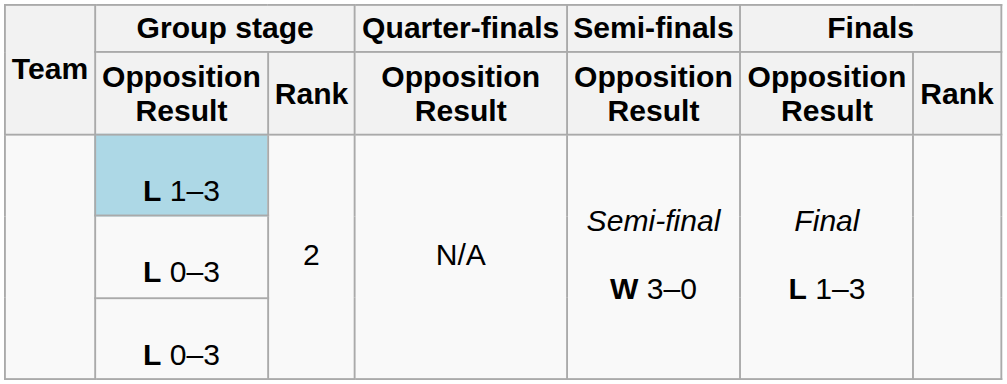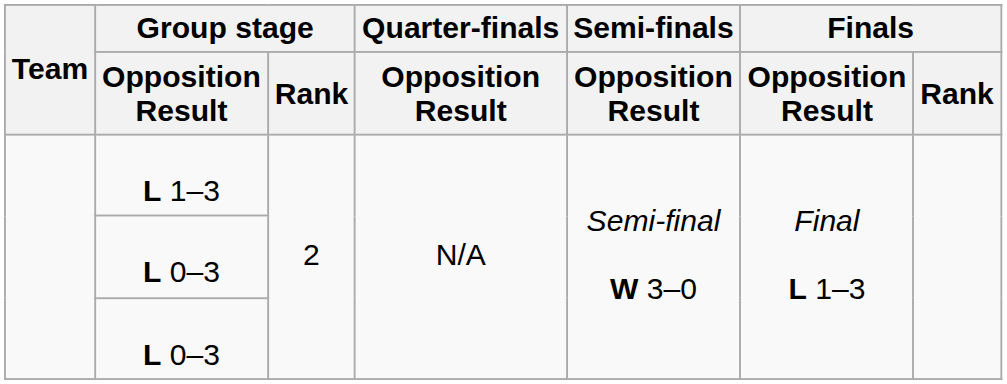(181, 191) lightblue background -> (181, 191) no background
